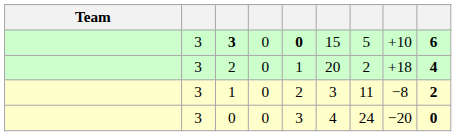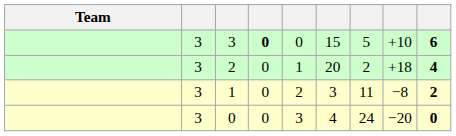(232, 42) bold -> (232, 42) normal
(265, 42) normal -> (265, 42) bold
(299, 42) bold -> (299, 42) normal
